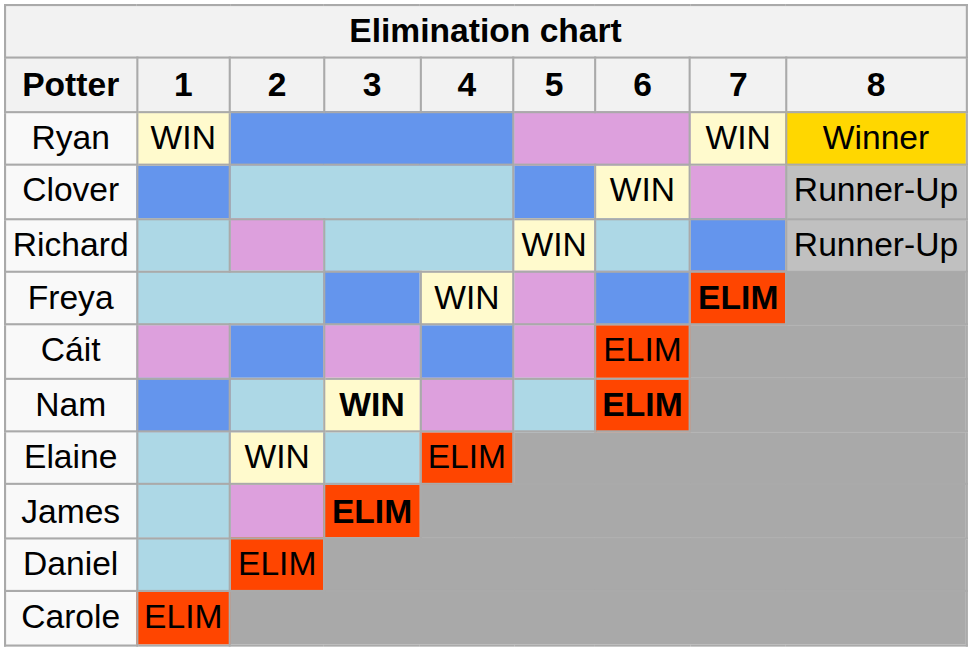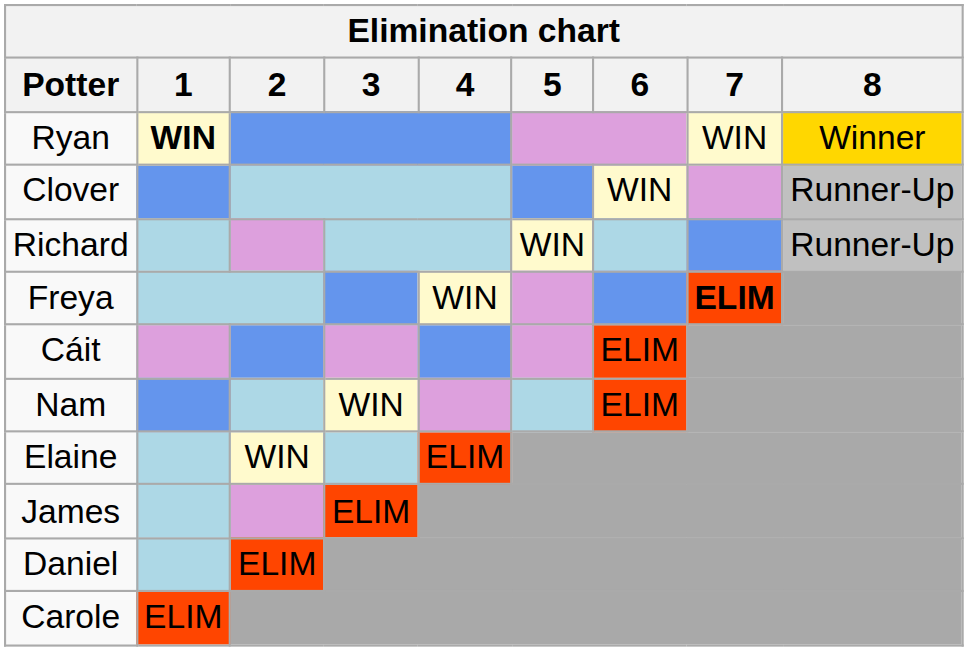(183, 137) normal -> (183, 137) bold
(372, 404) bold -> (371, 404) normal
(642, 404) bold -> (640, 404) normal
(372, 510) bold -> (371, 510) normal
